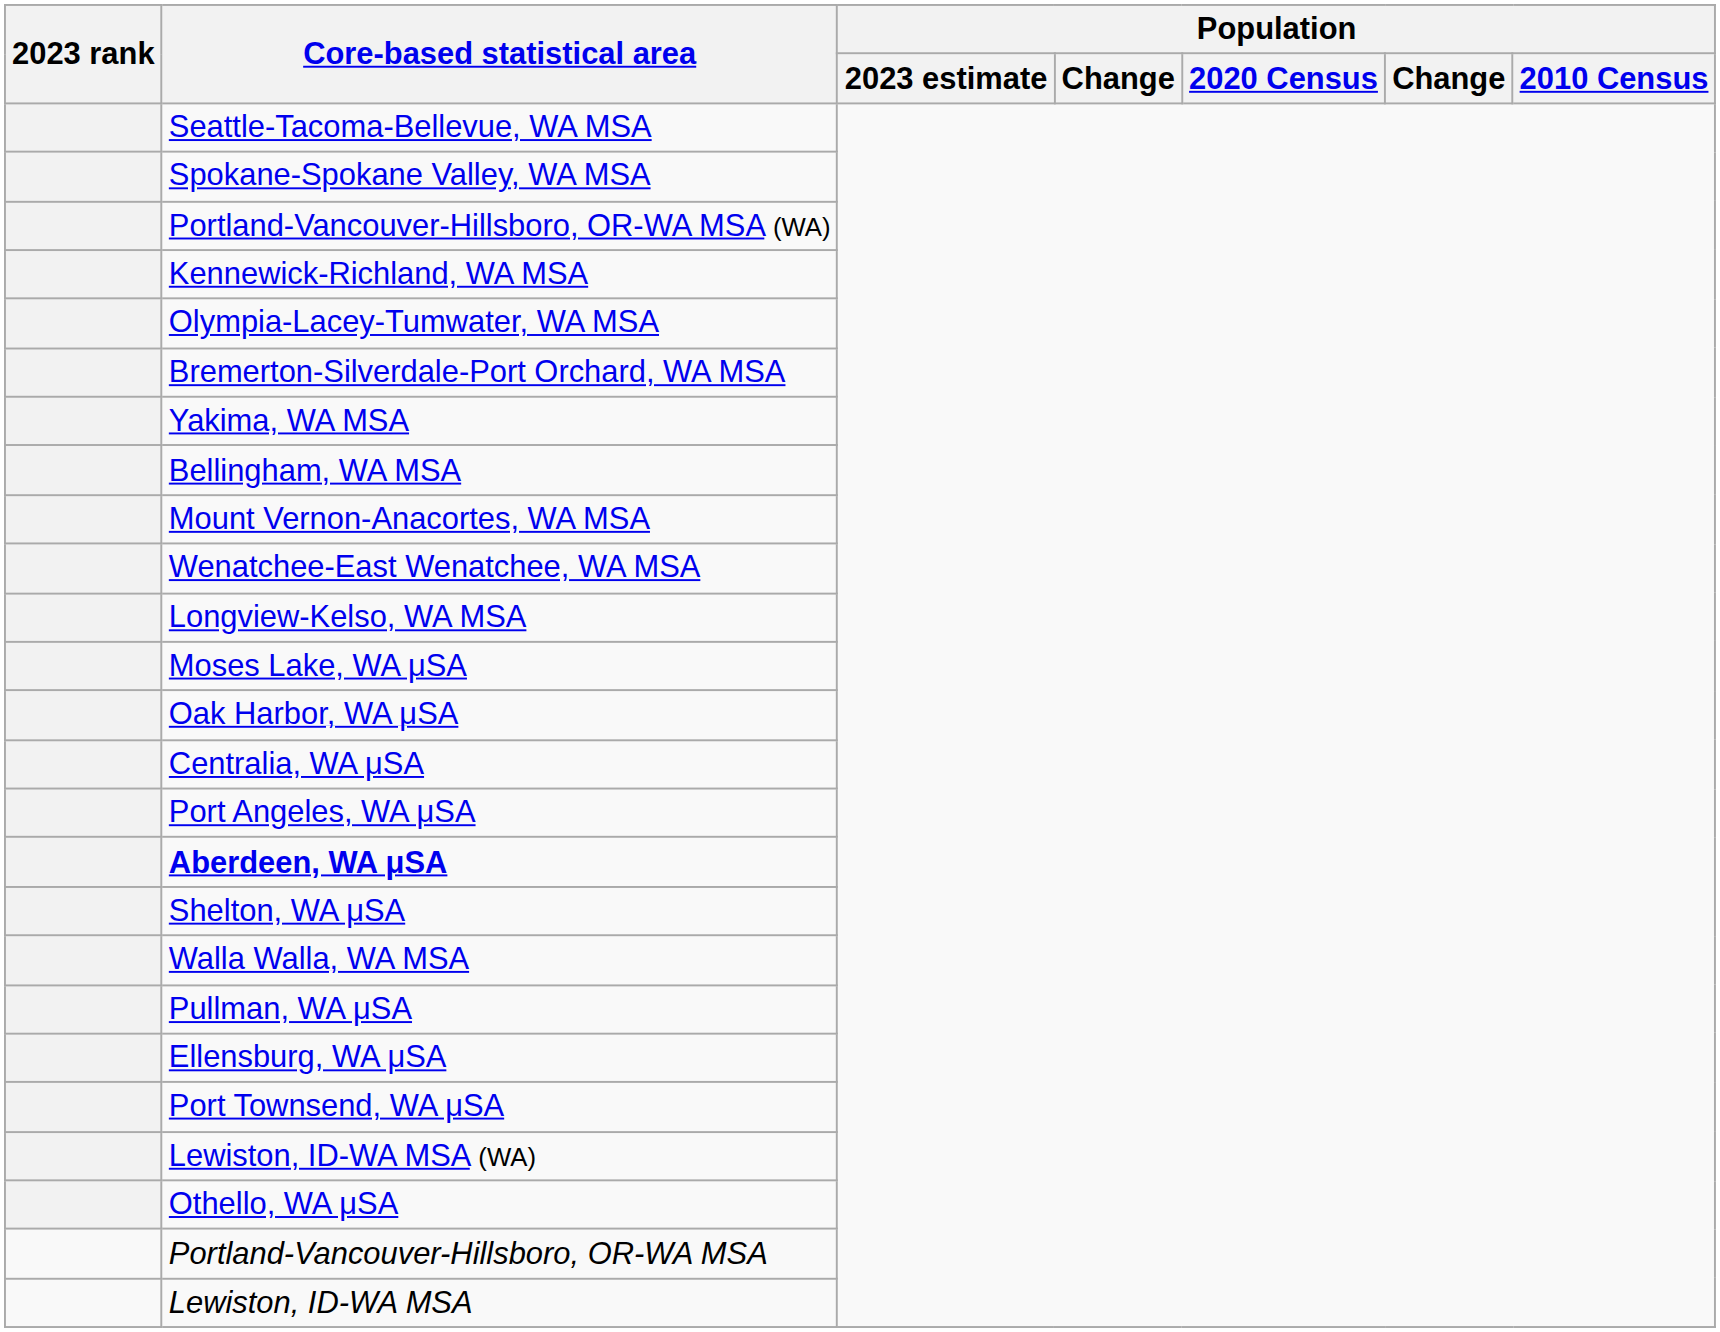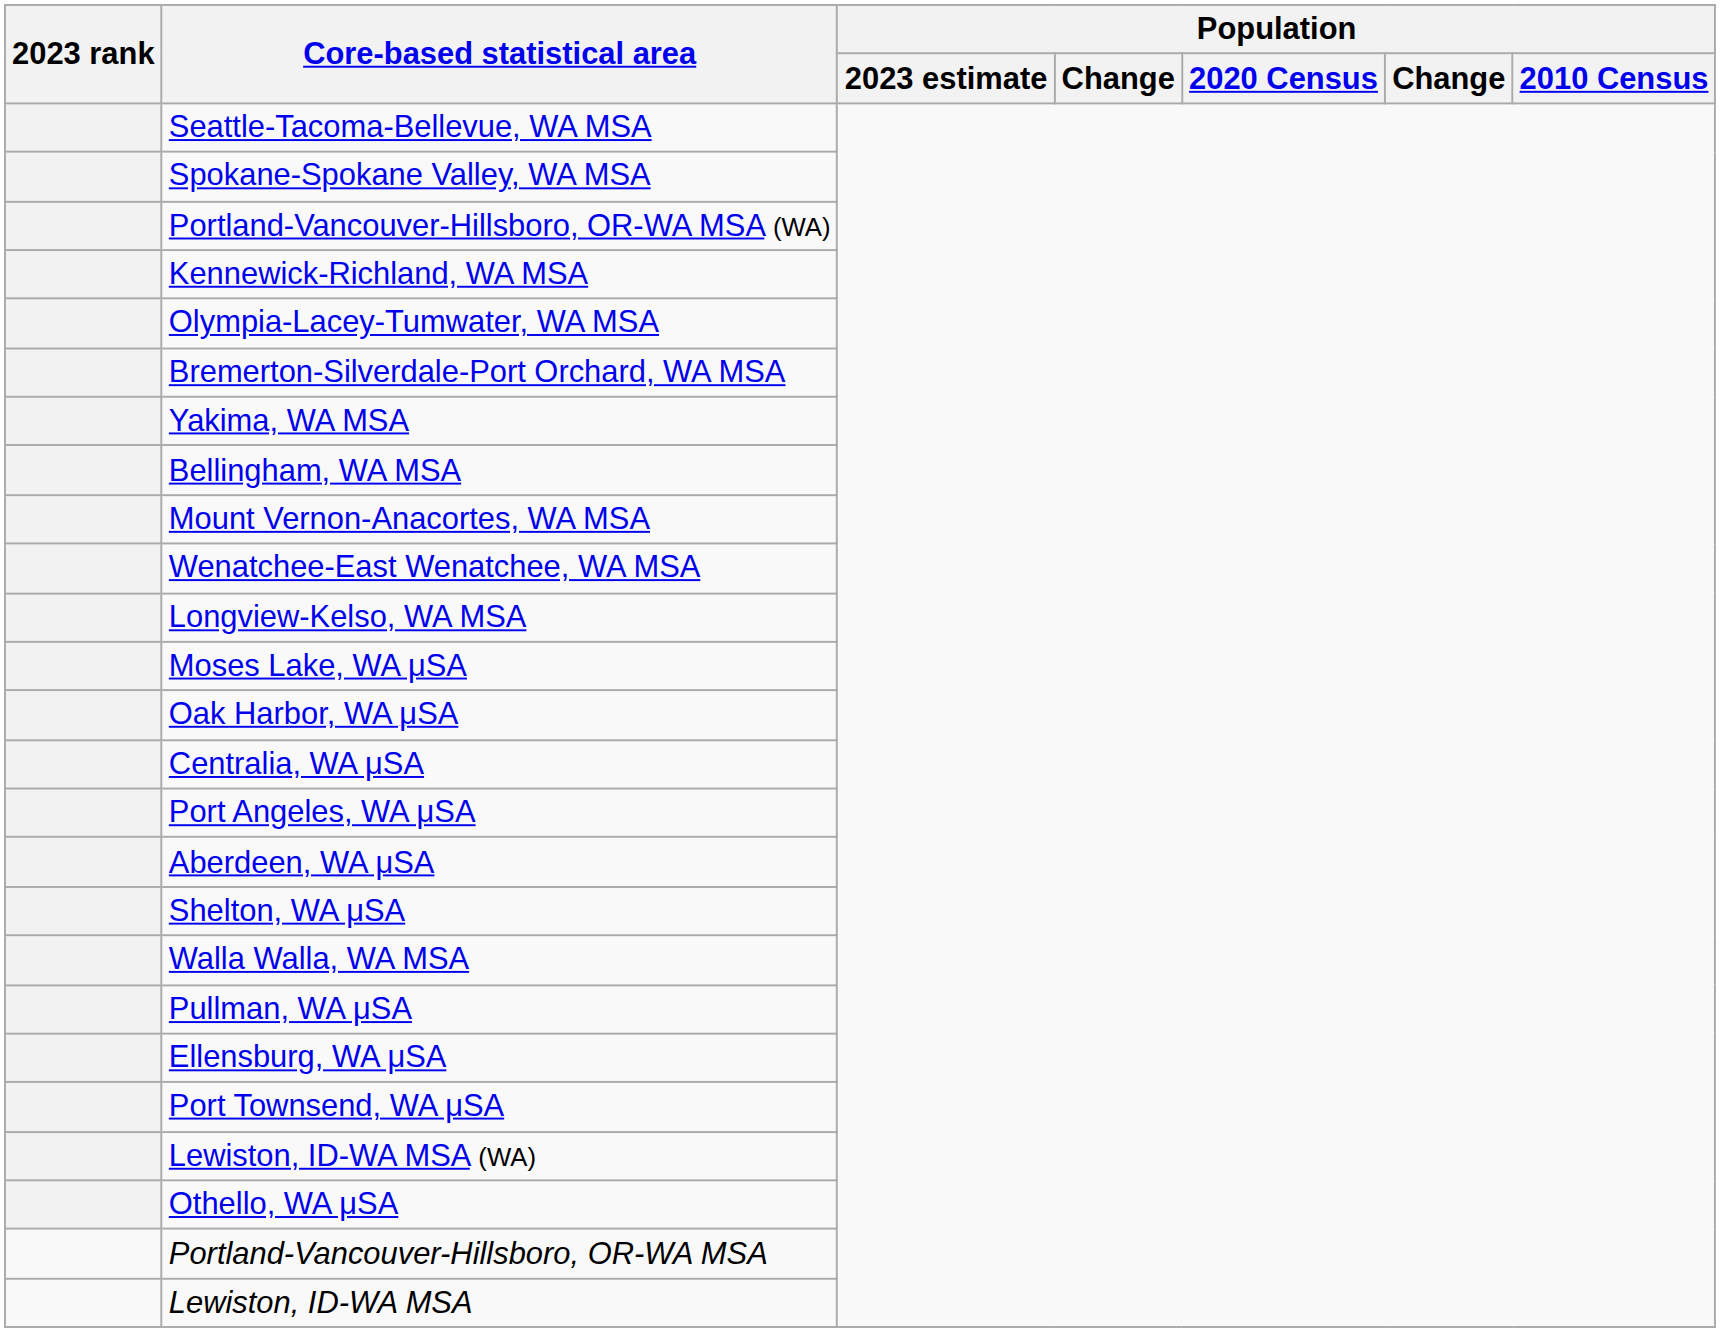(308, 861) bold -> (302, 861) normal
